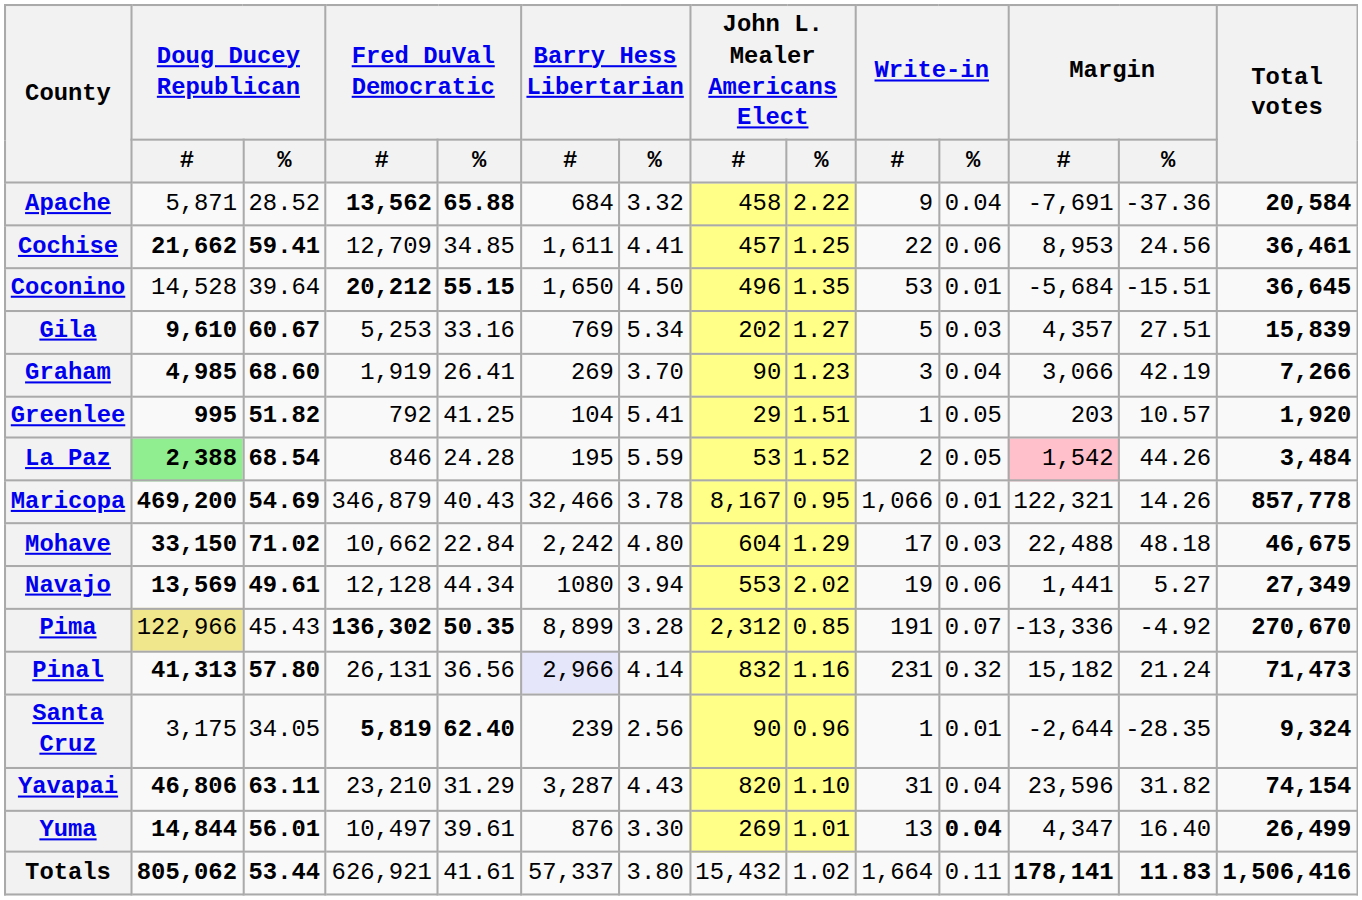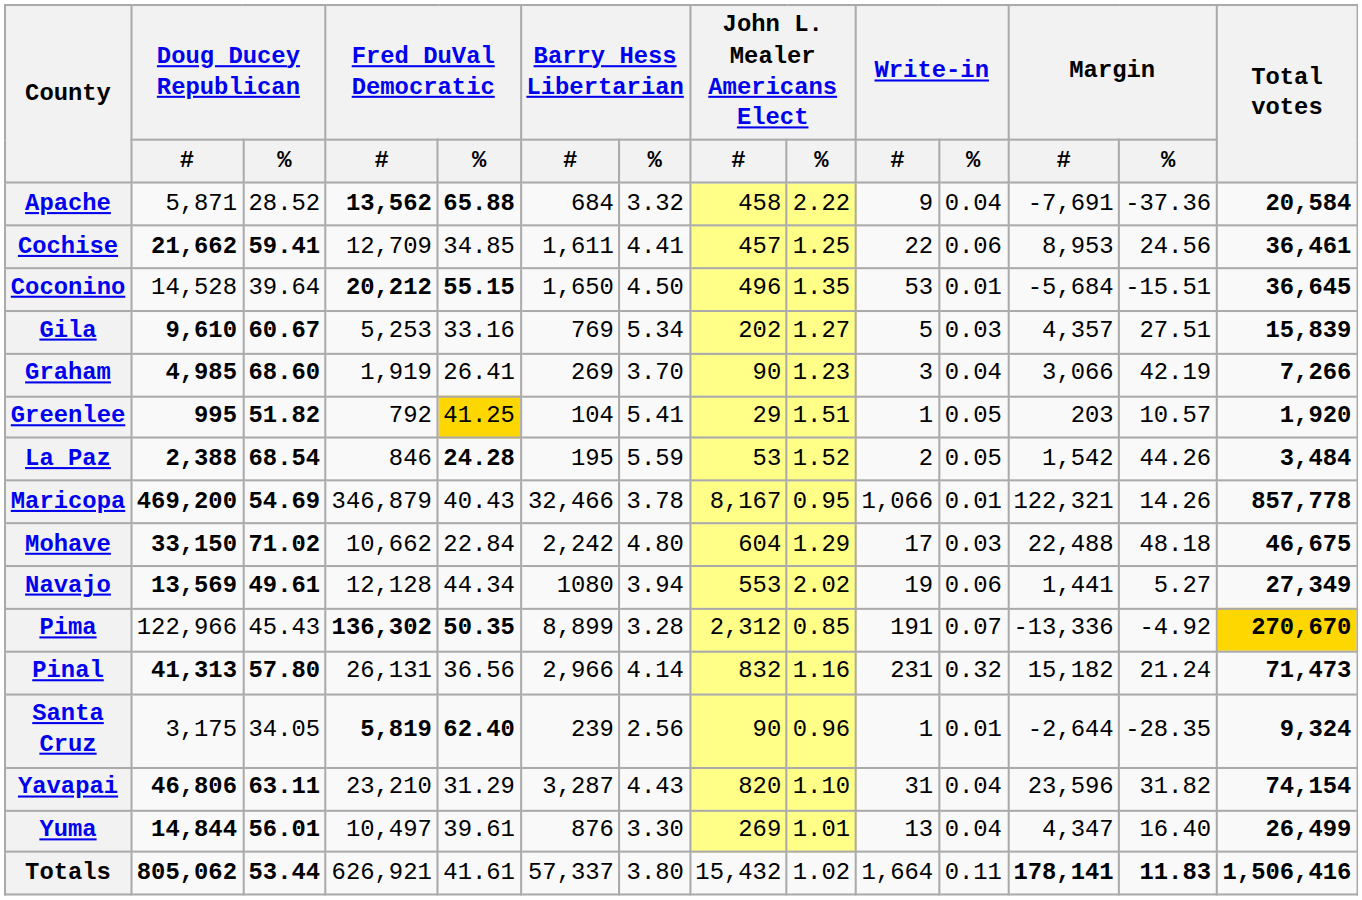(479, 416) no background -> (479, 416) gold background
(201, 458) lightgreen background -> (201, 458) no background
(479, 458) normal -> (479, 458) bold
(1078, 458) pink background -> (1078, 458) no background
(187, 628) khaki background -> (187, 628) no background
(1301, 628) no background -> (1301, 628) gold background
(578, 671) lavender background -> (578, 671) no background
(973, 830) bold -> (973, 830) normal
